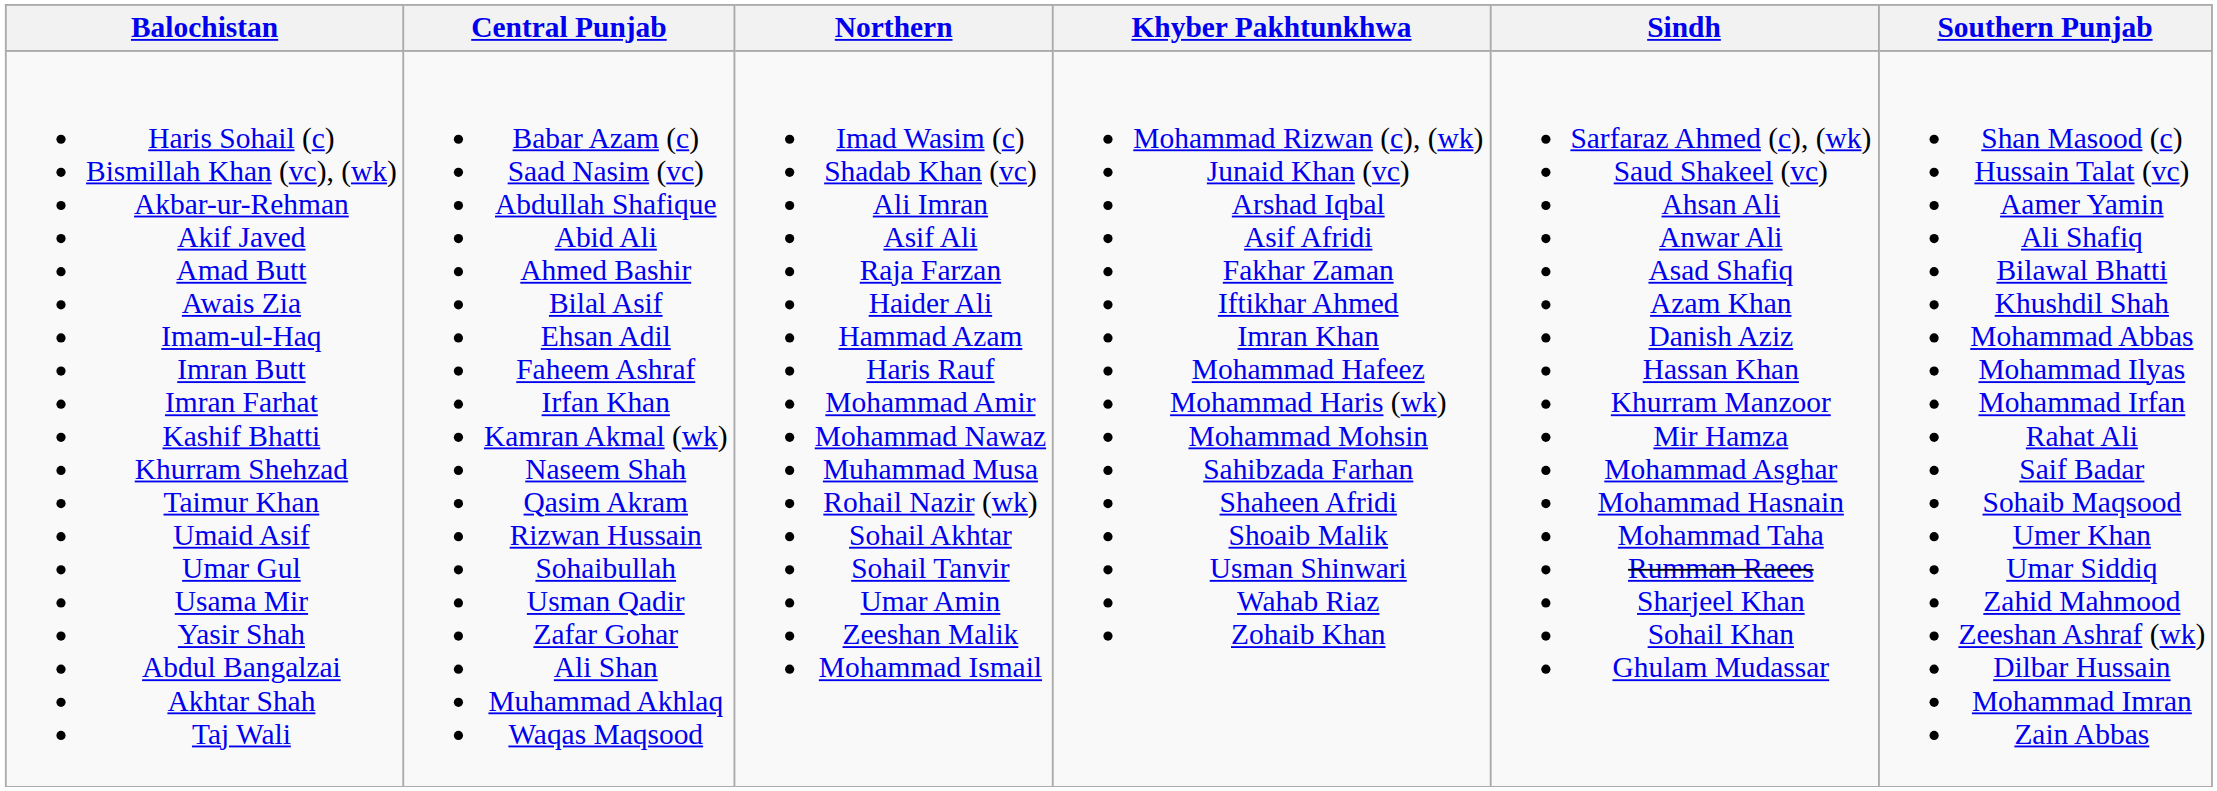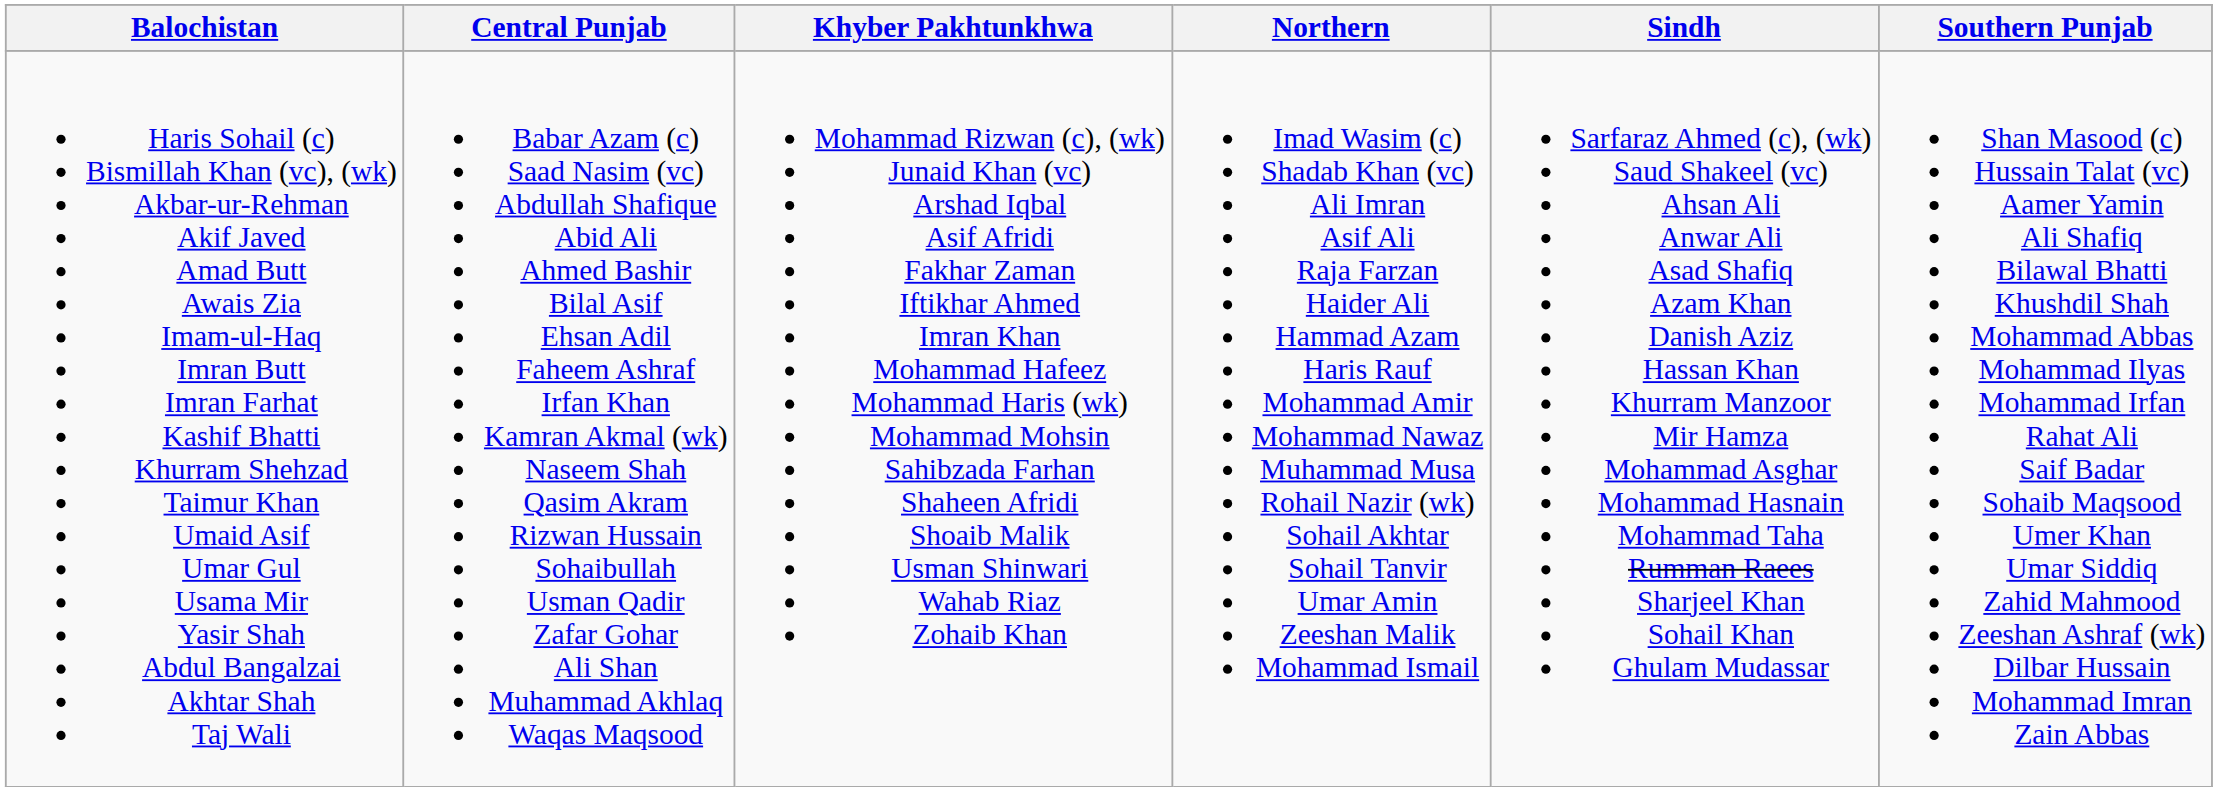columns swapped: (1271, 27) <-> (894, 27)
